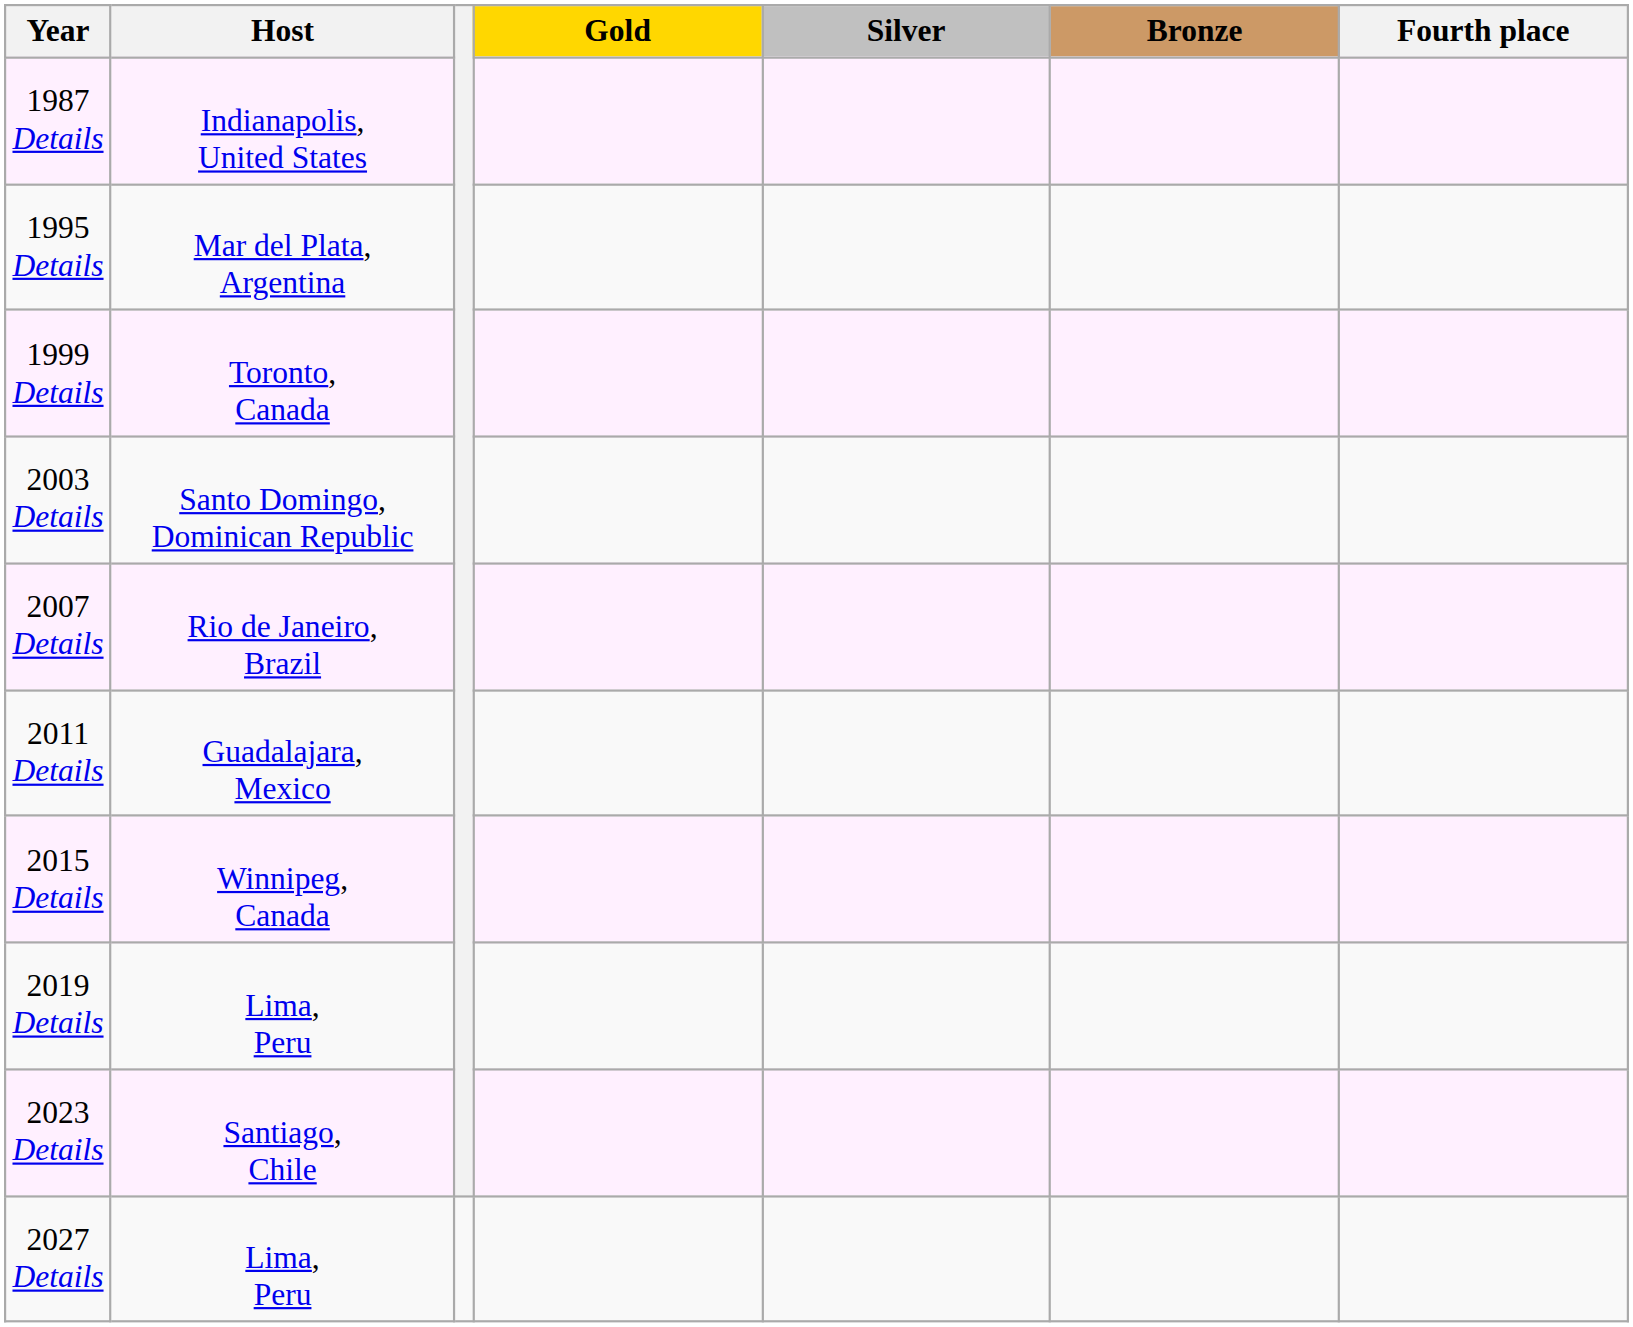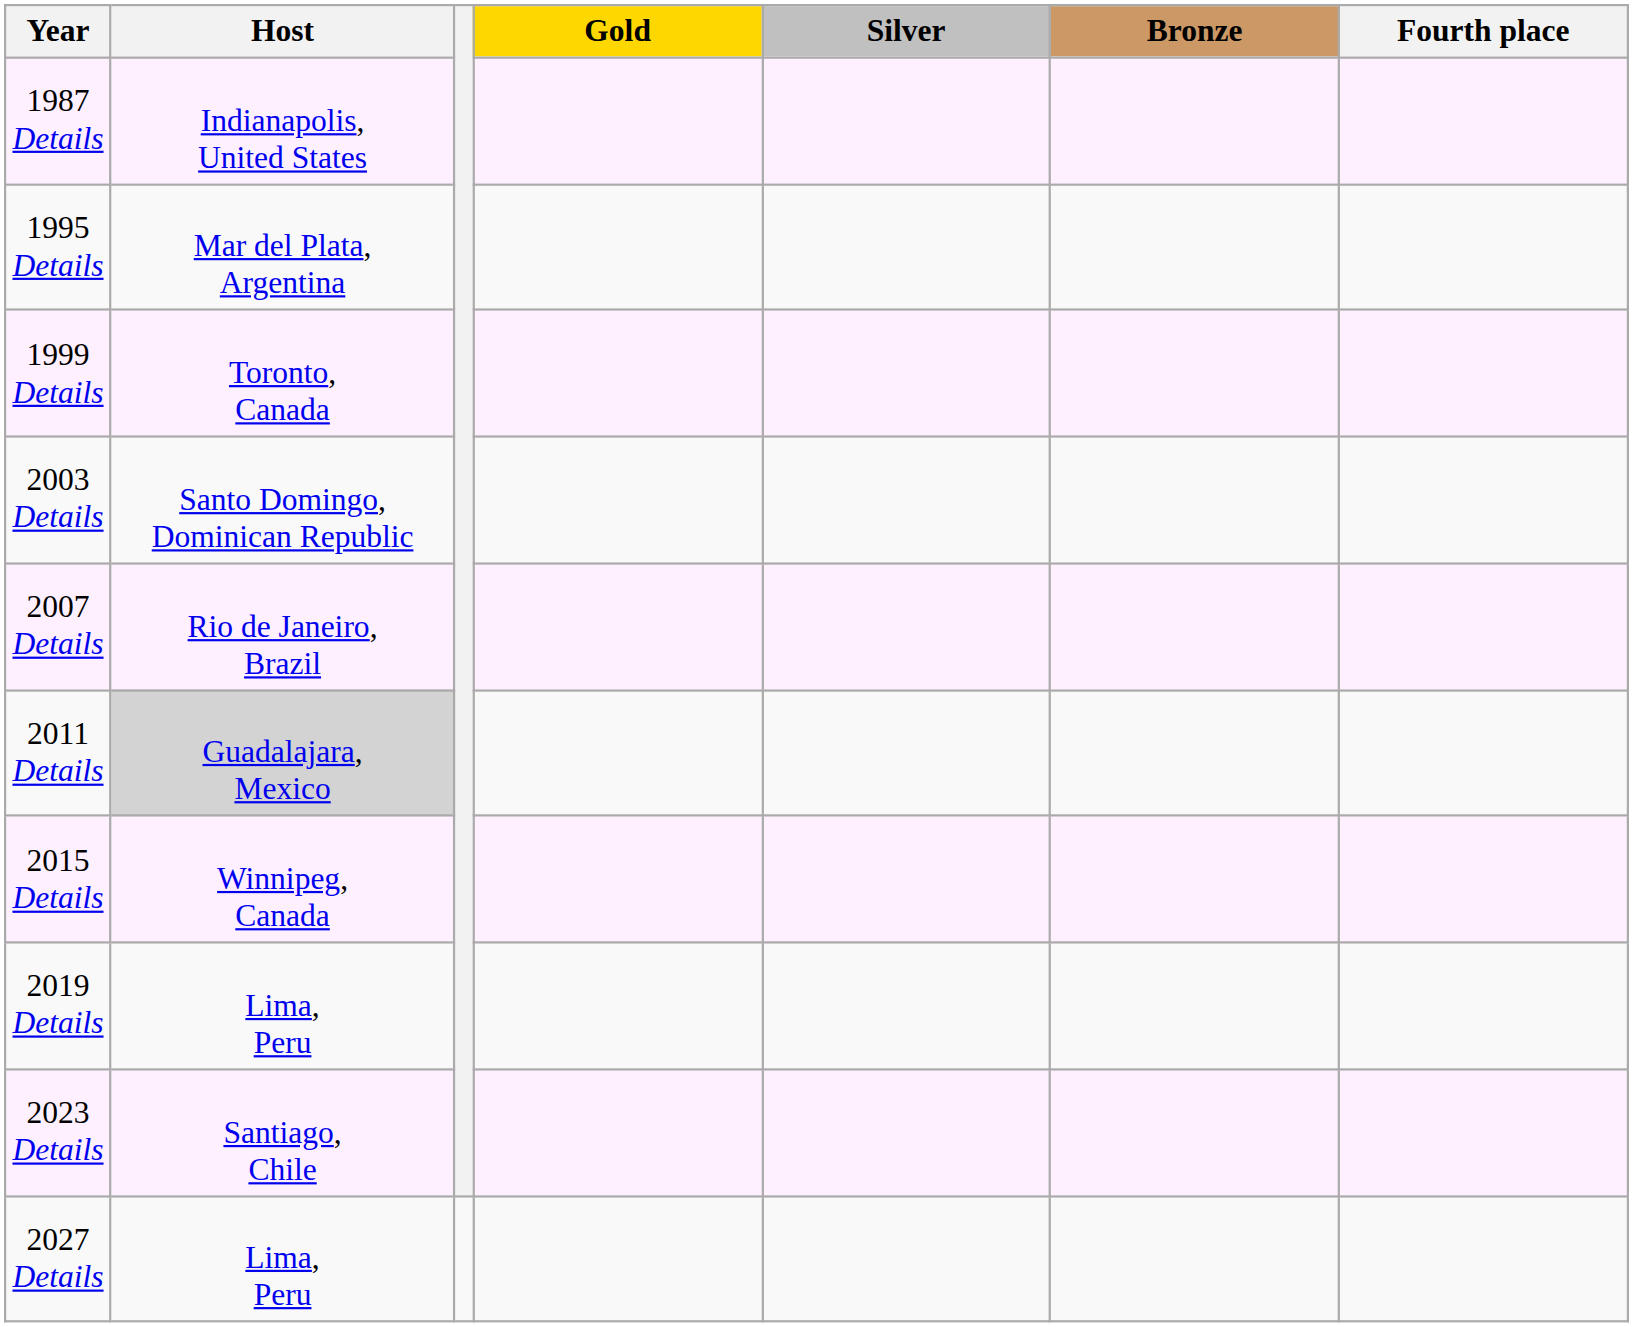(283, 771) no background -> (283, 771) lightgrey background
